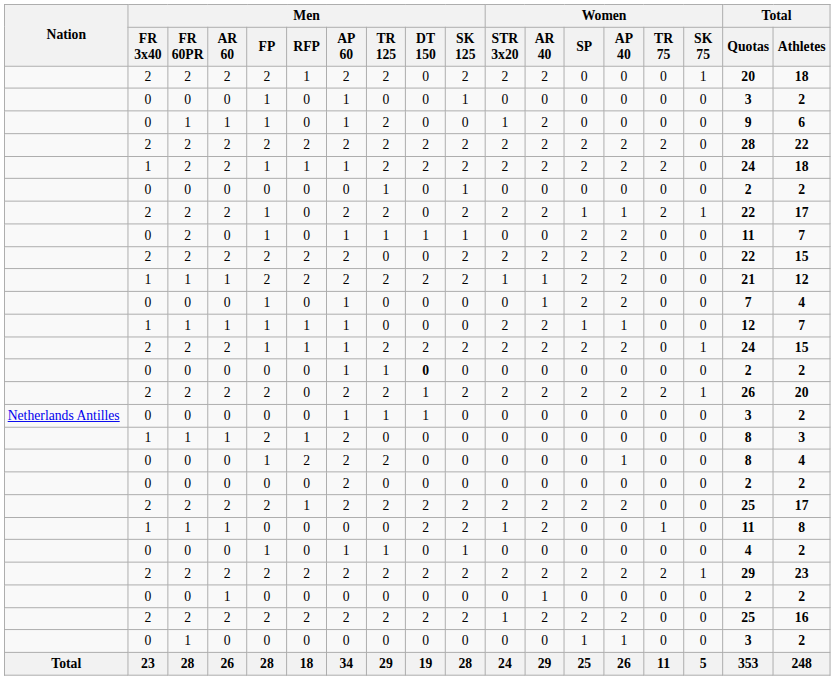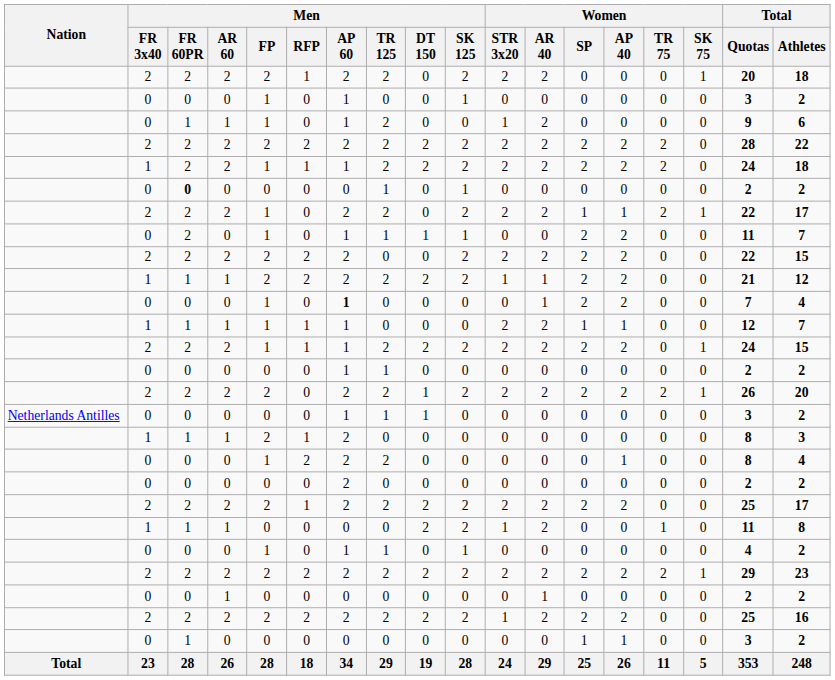(188, 190) normal -> (188, 190) bold
(346, 303) normal -> (346, 303) bold
(426, 370) bold -> (426, 370) normal
